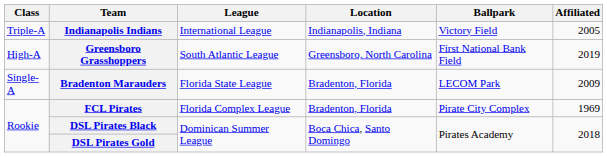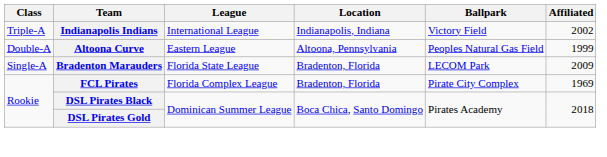(589, 30) 2005 -> (582, 30) 2002
+ row: (109, 48)
- row: (113, 54)
